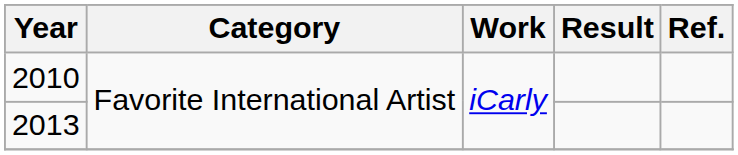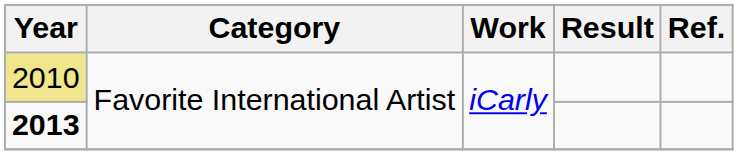(46, 76) no background -> (46, 76) khaki background
(46, 125) normal -> (46, 125) bold
